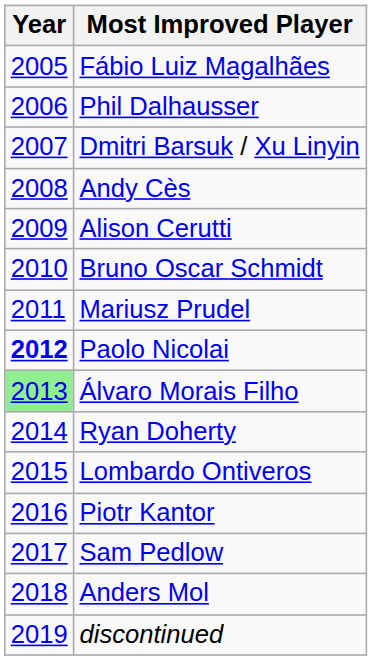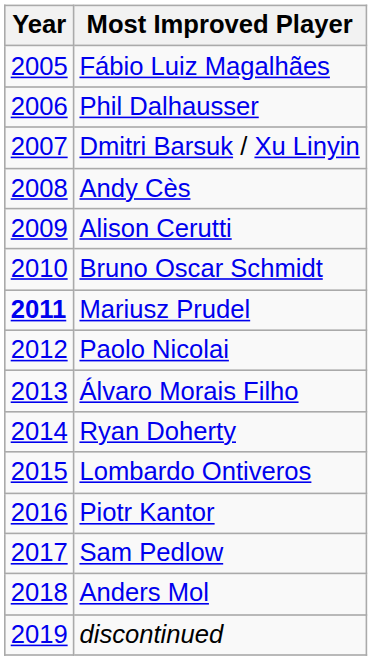(38, 309) normal -> (38, 309) bold
(39, 350) bold -> (39, 350) normal
(39, 390) lightgreen background -> (39, 390) no background
